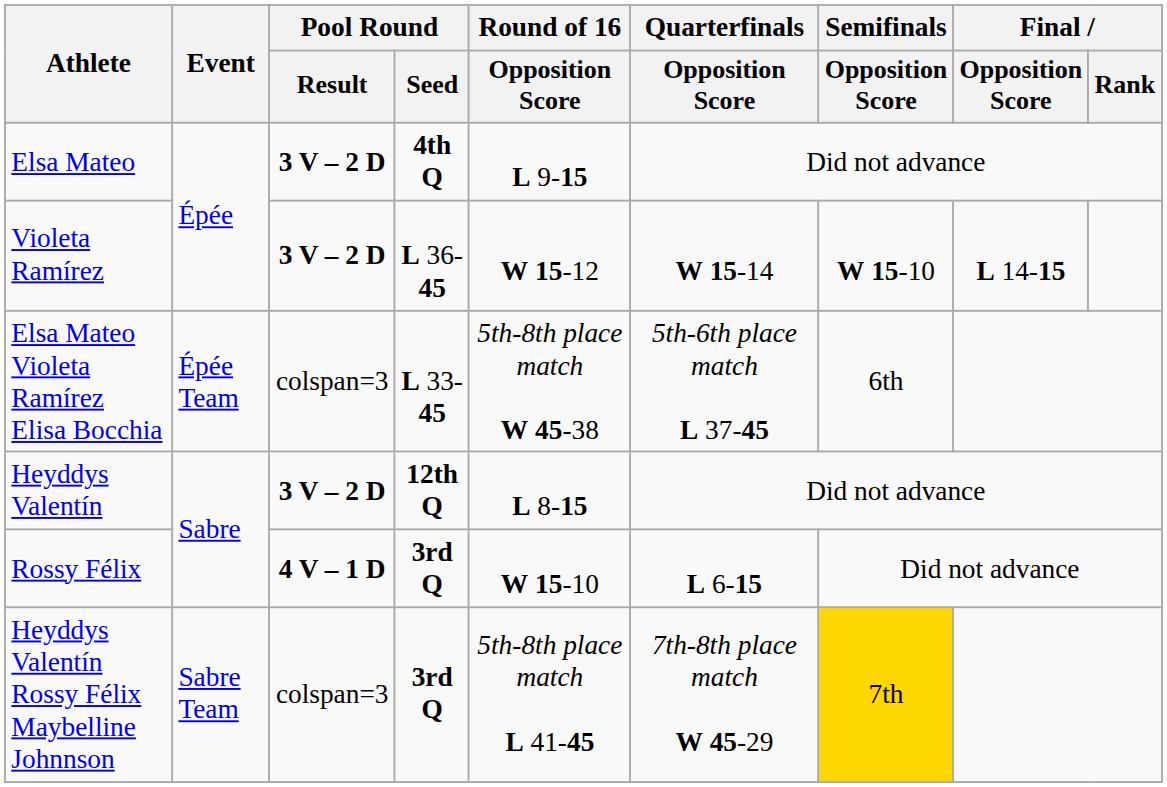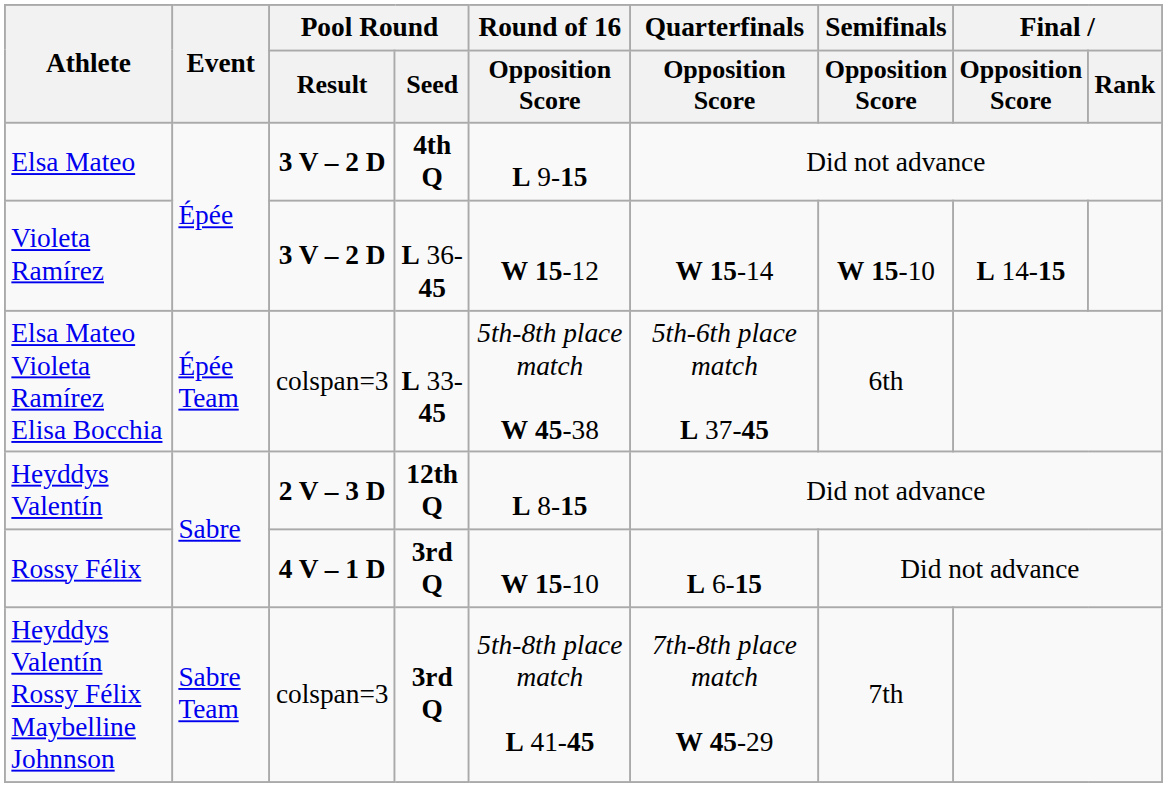(332, 490) 3 V – 2 D -> (332, 490) 2 V – 3 D
(886, 694) gold background -> (886, 694) no background
